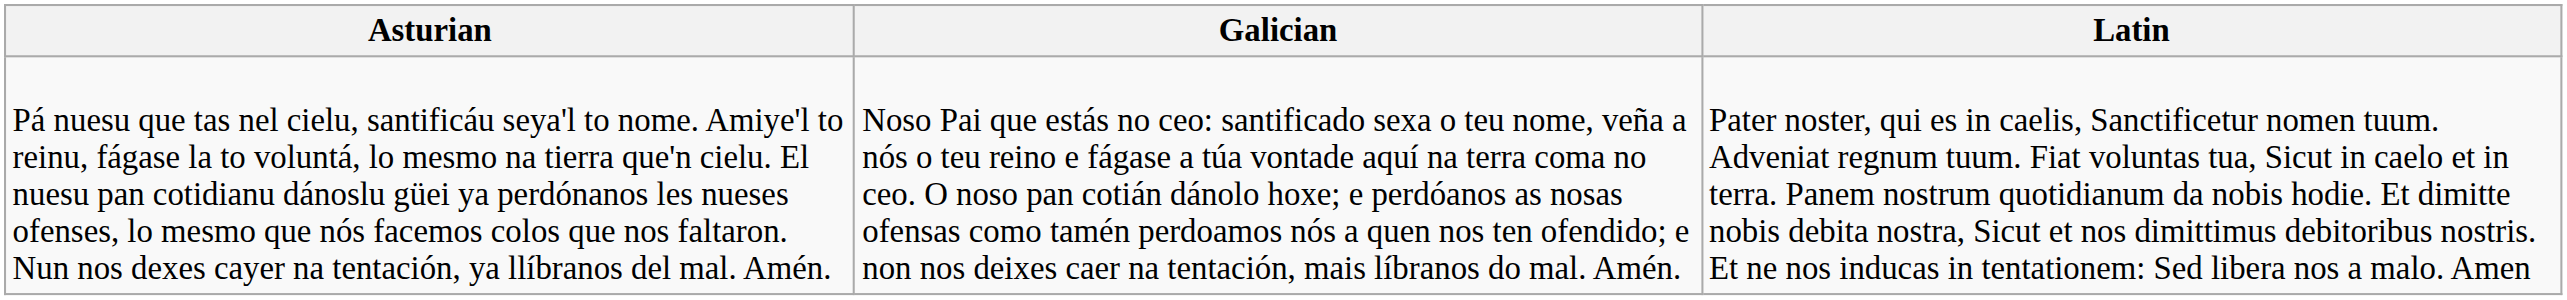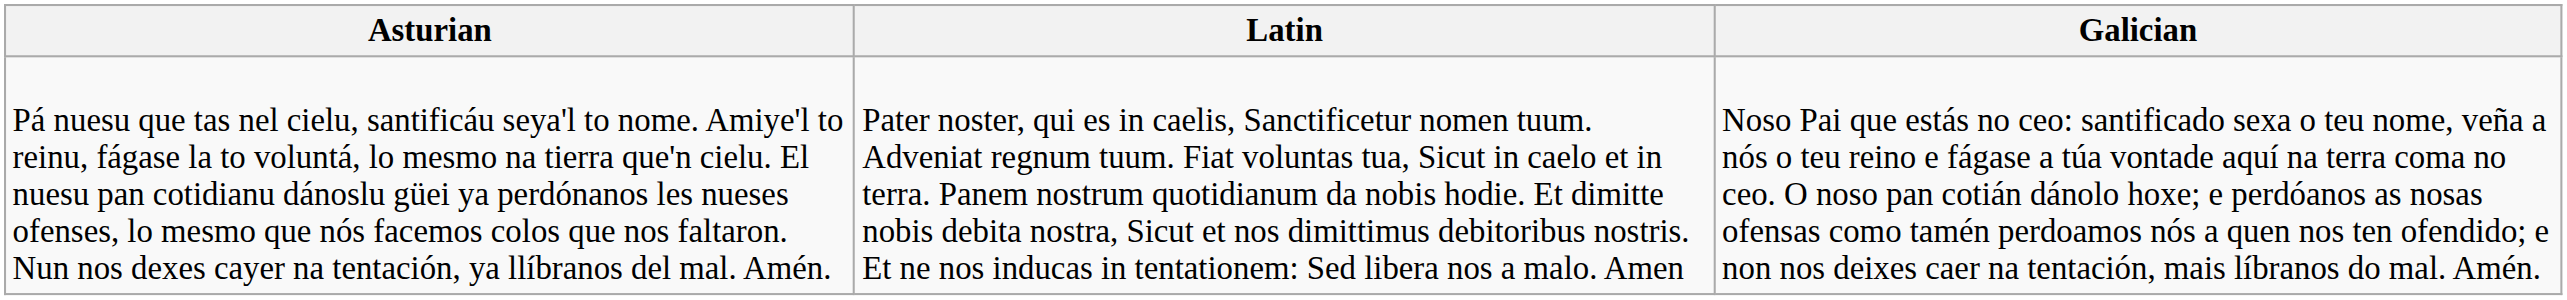columns swapped: (1278, 30) <-> (2131, 30)
